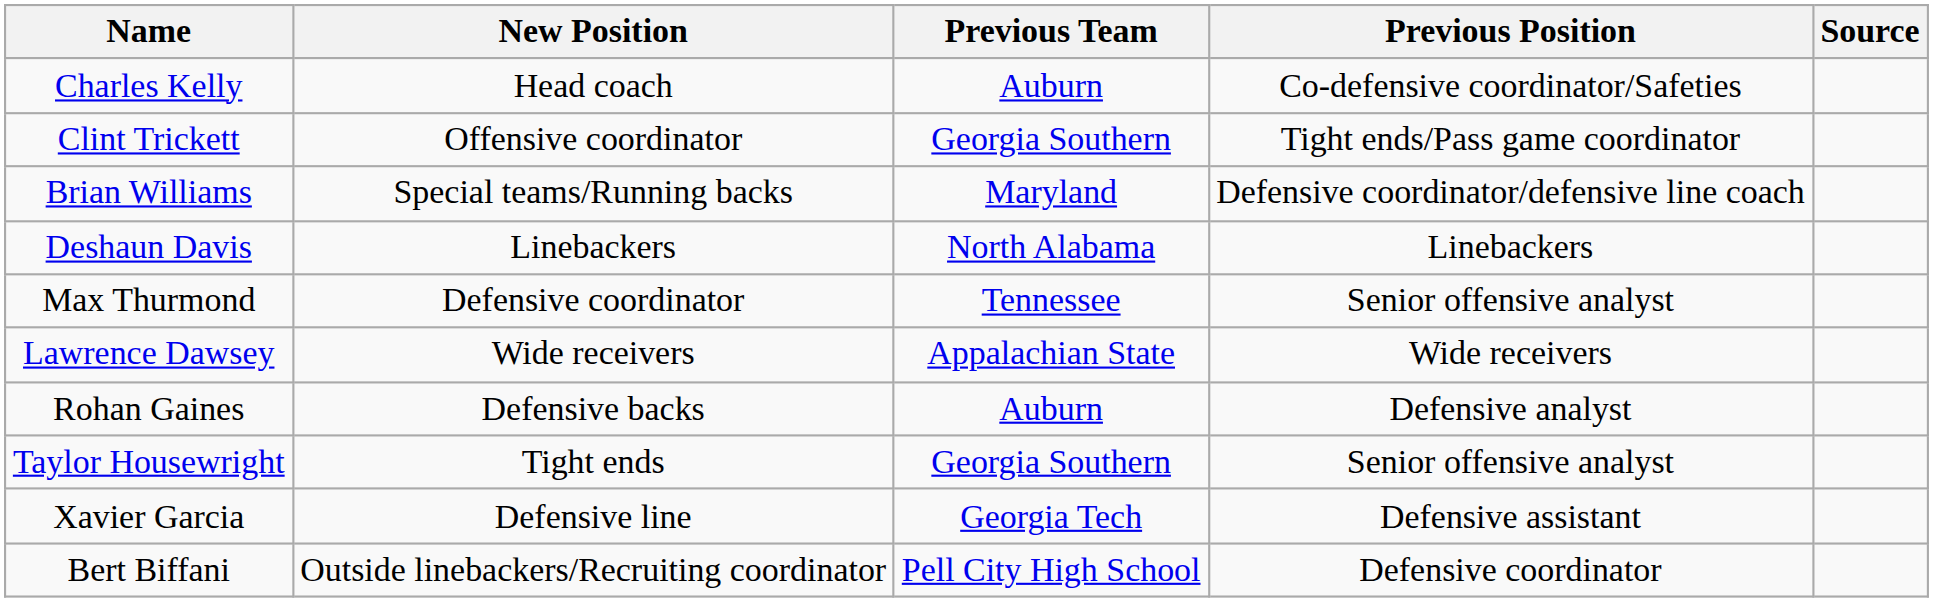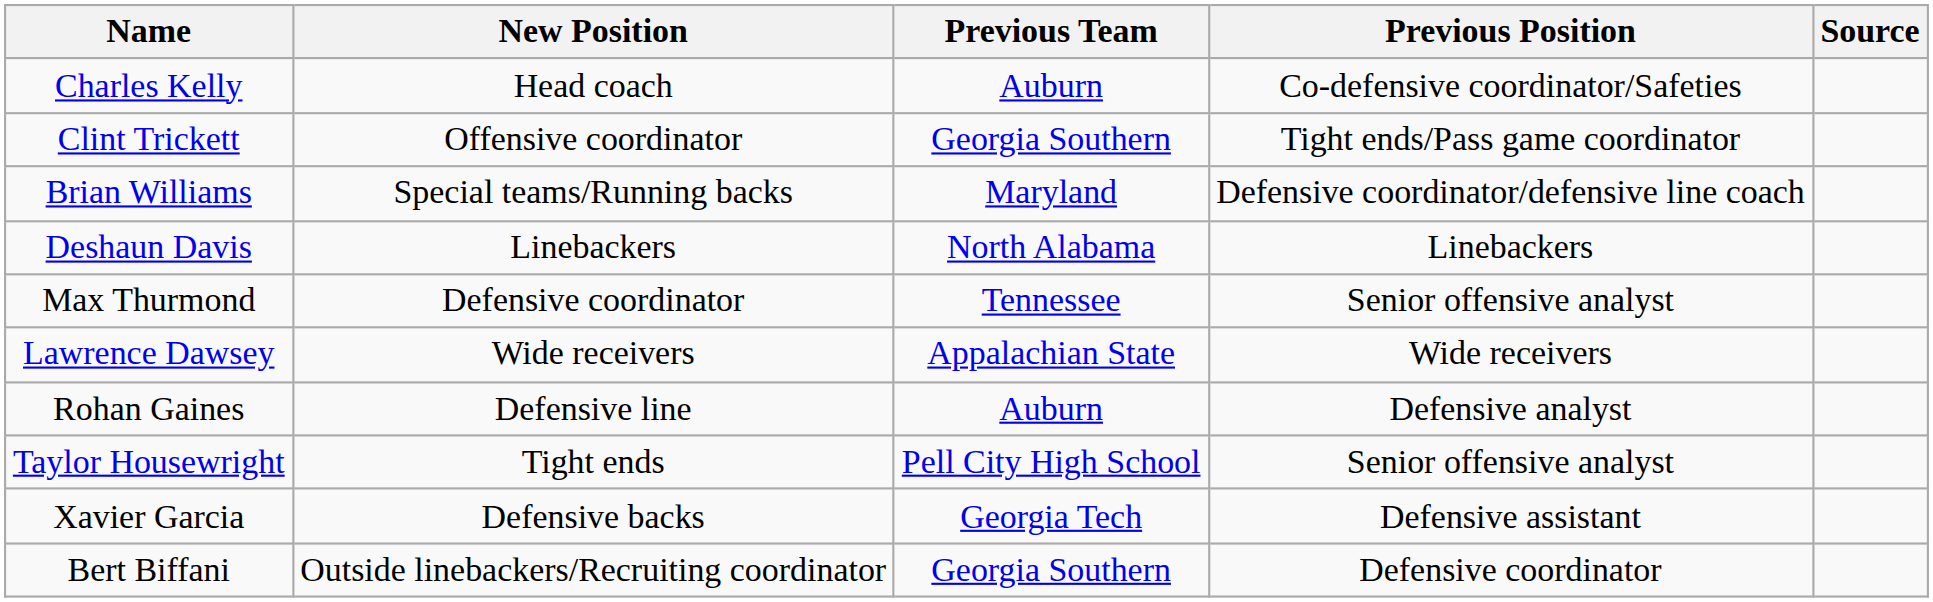(593, 407) Defensive backs -> (593, 407) Defensive line
(1051, 461) Georgia Southern -> (1051, 461) Pell City High School
(593, 515) Defensive line -> (593, 515) Defensive backs
(1051, 569) Pell City High School -> (1051, 569) Georgia Southern
